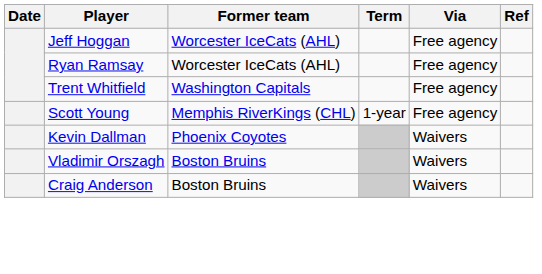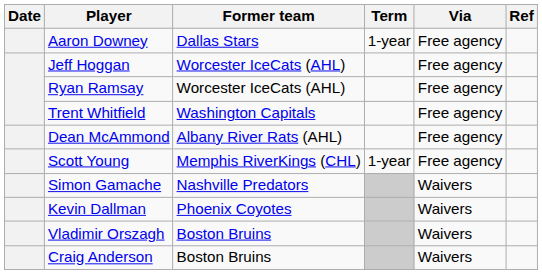+ row: (98, 40)
+ row: (109, 137)
+ row: (105, 185)
